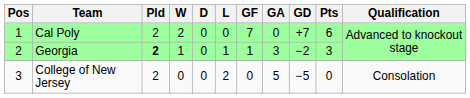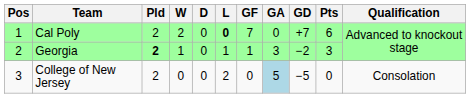(226, 32) normal -> (226, 32) bold
(276, 76) no background -> (276, 76) lightblue background
